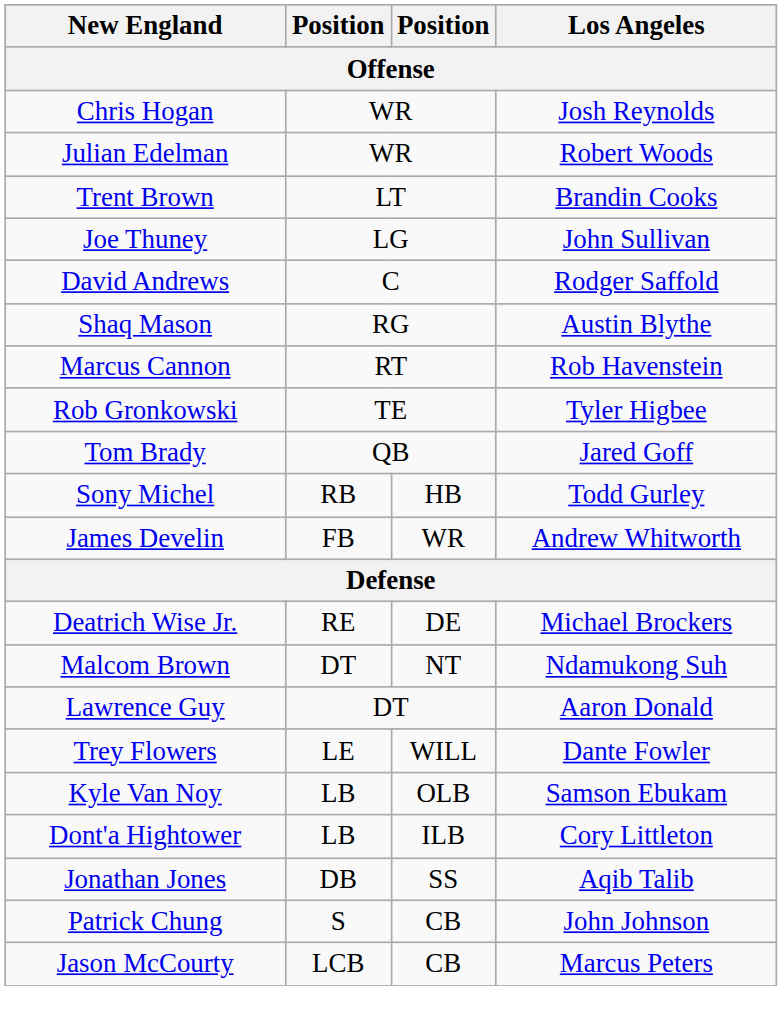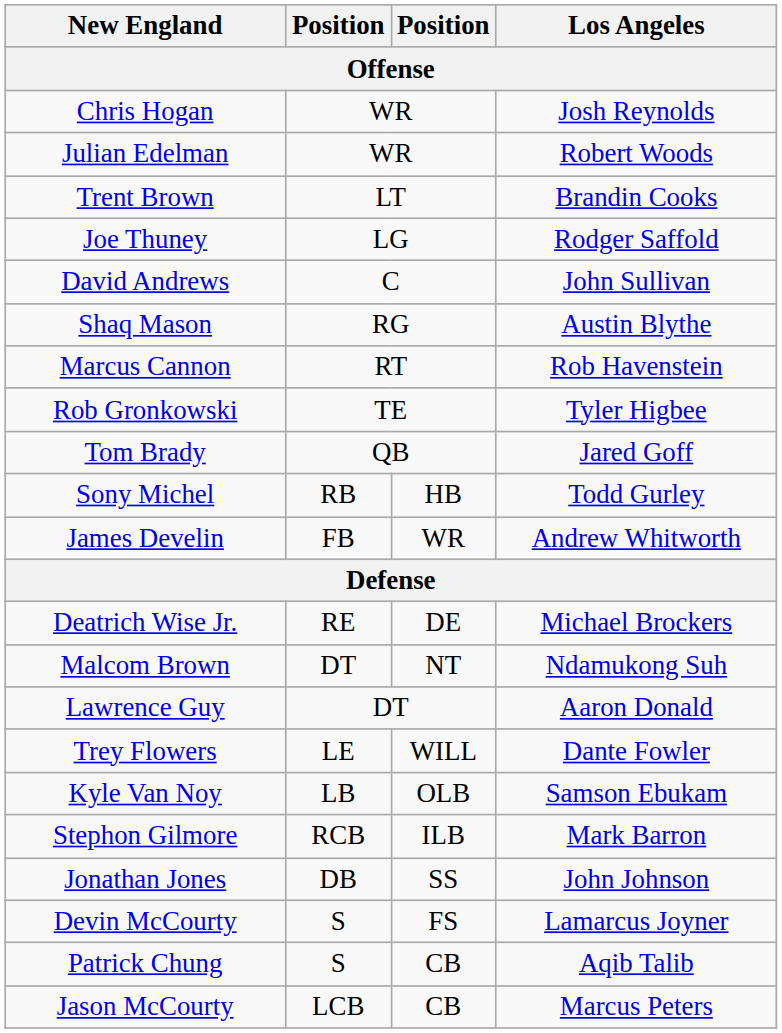(636, 238) John Sullivan -> (636, 238) Rodger Saffold
(636, 281) Rodger Saffold -> (636, 281) John Sullivan
- row: (145, 835)
+ row: (145, 835)
(636, 878) Aqib Talib -> (636, 878) John Johnson
+ row: (145, 921)
(636, 921) John Johnson -> (636, 963) Aqib Talib
